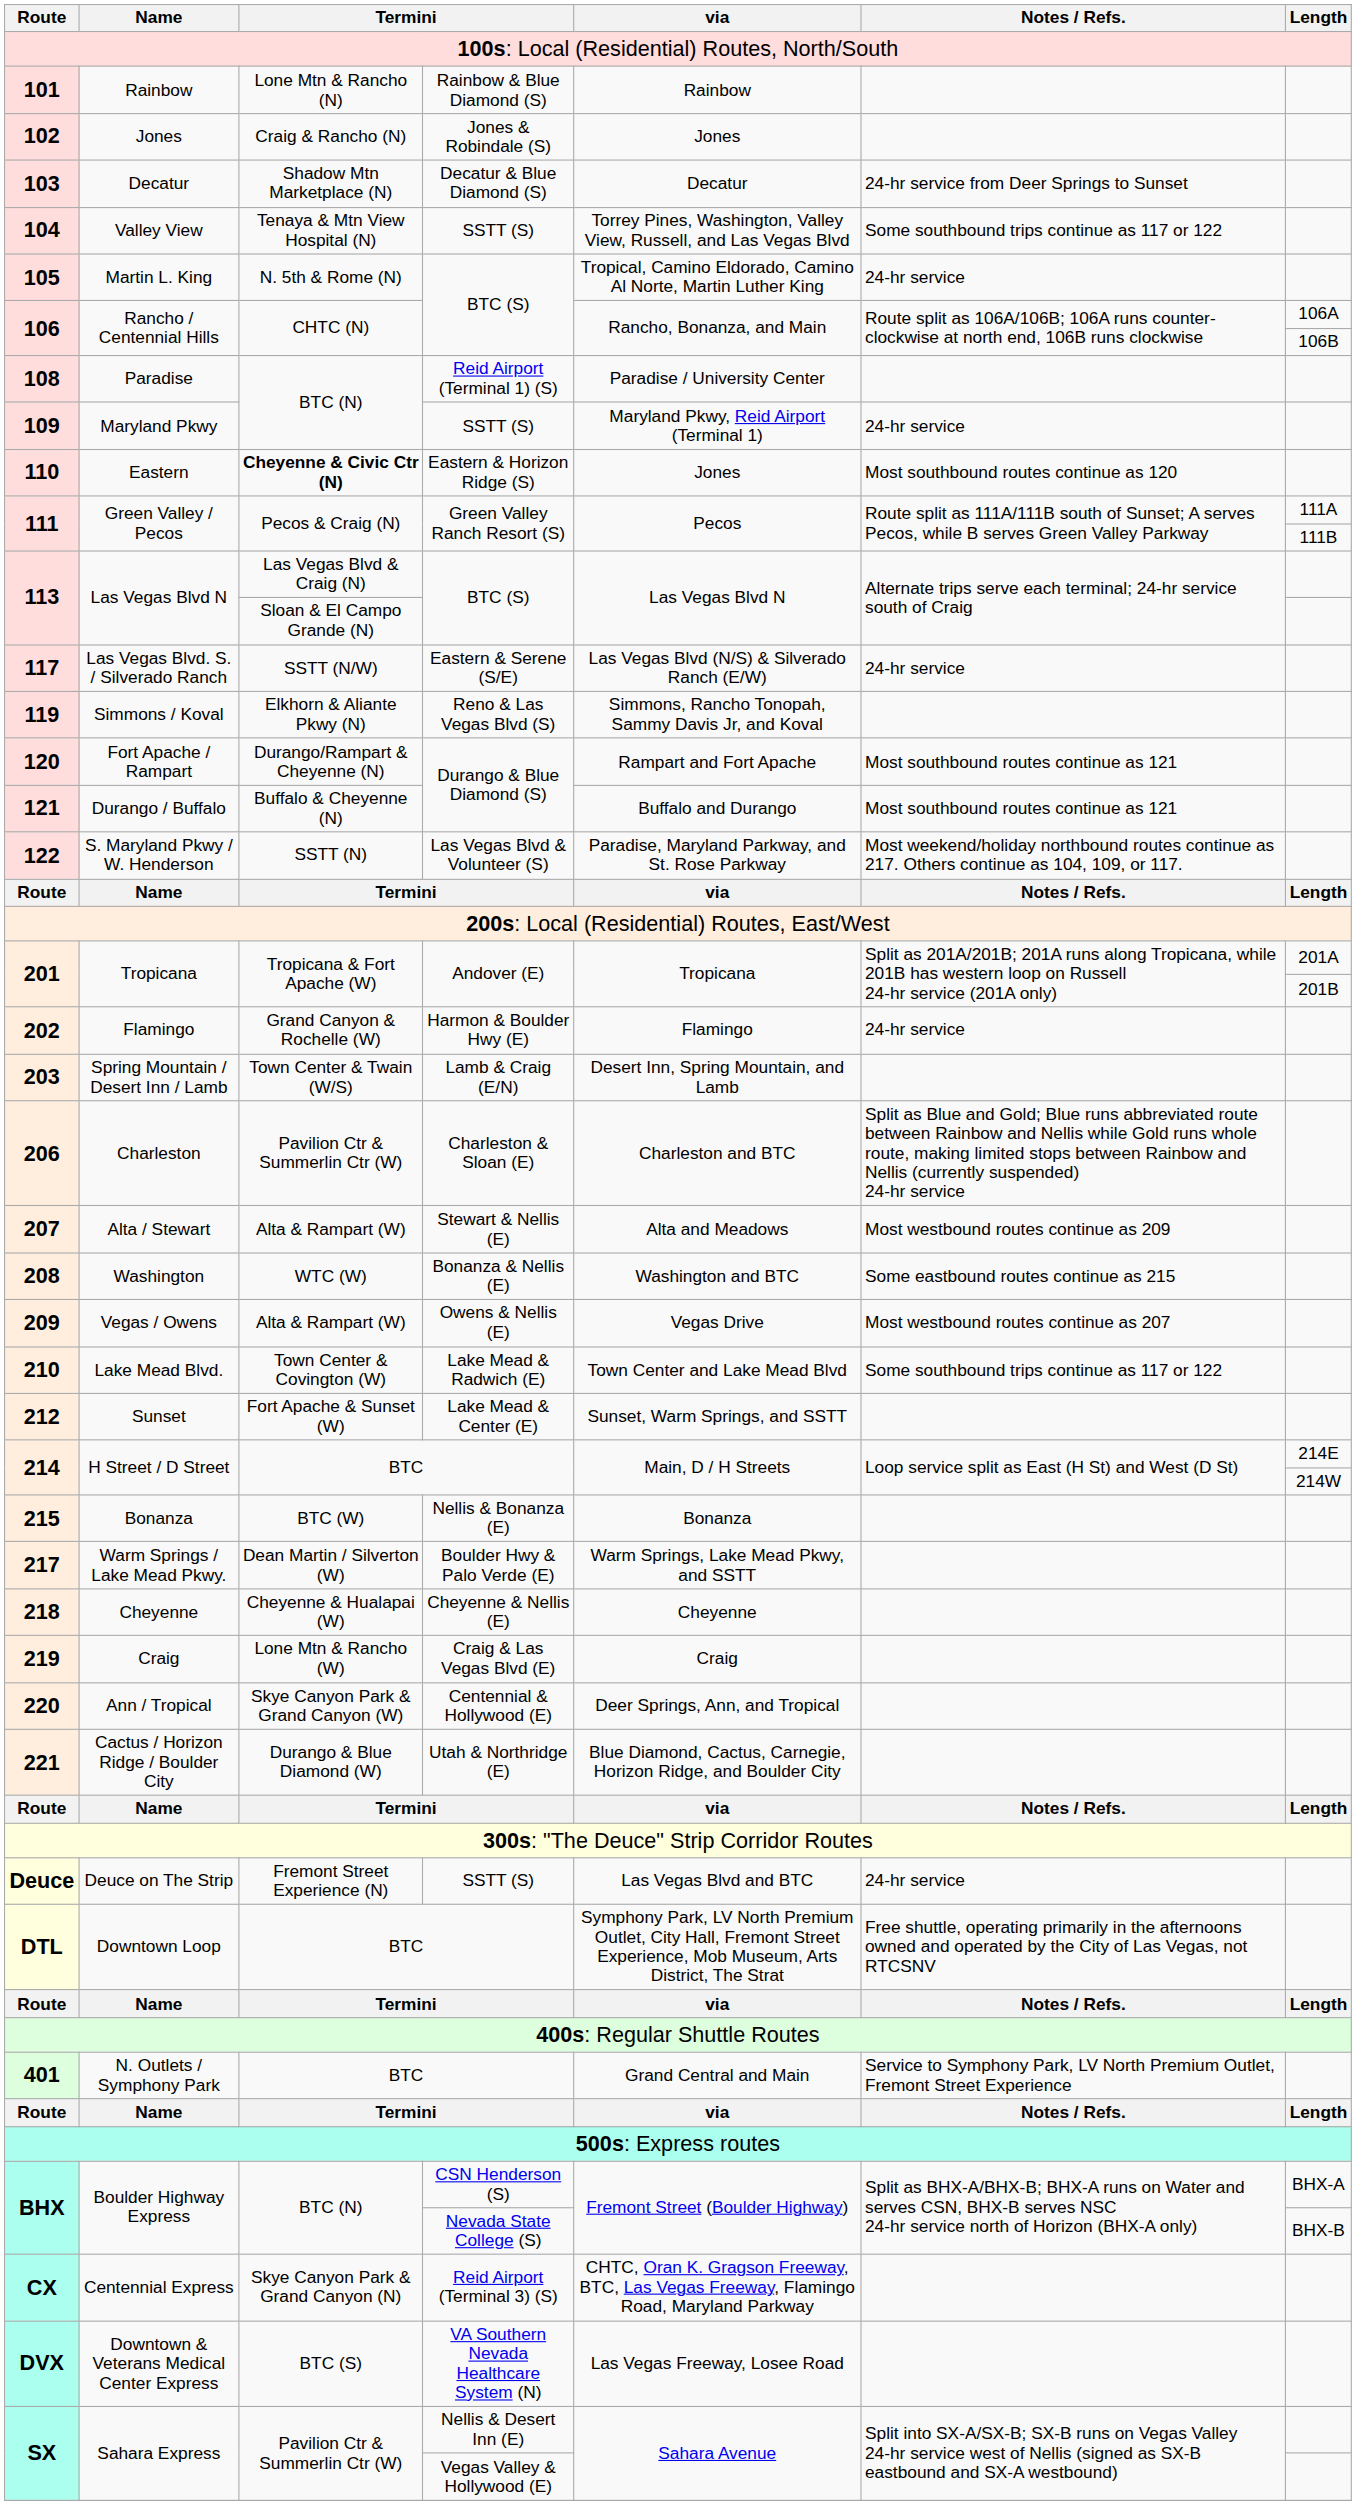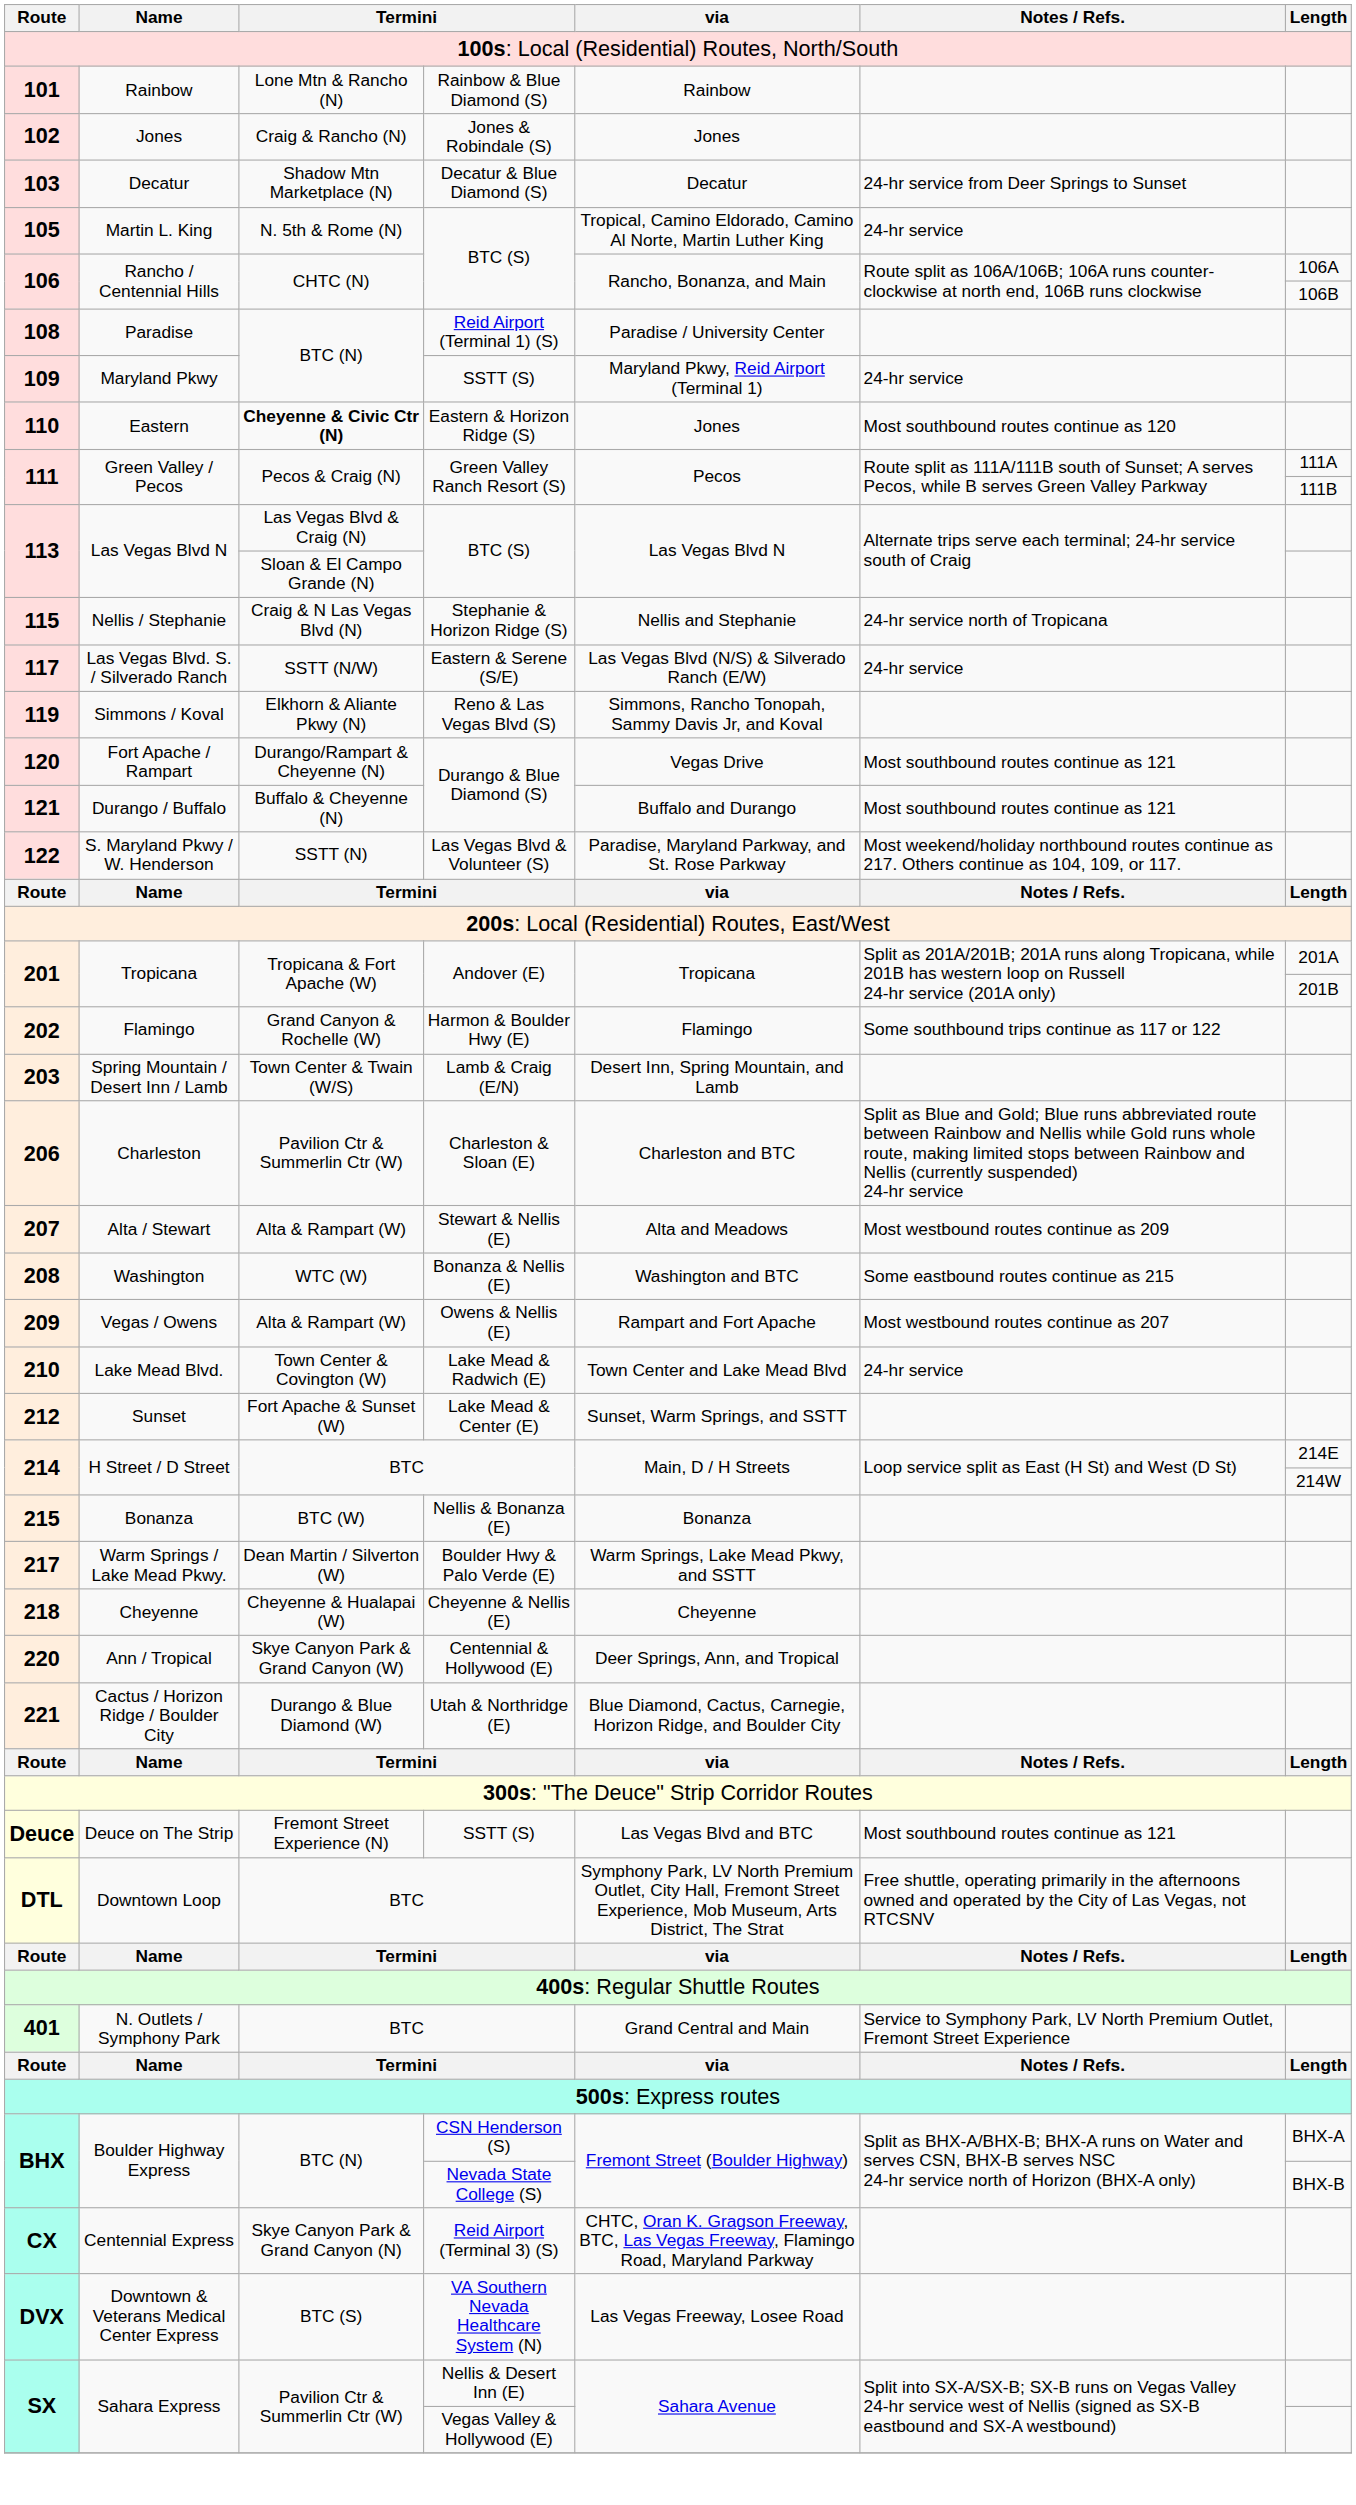- row: (42, 230)
+ row: (42, 621)
(717, 761) Rampart and Fort Apache -> (717, 761) Vegas Drive
(915, 1030) 24-hr service -> (1042, 1030) Some southbound trips continue as 117 or 122
(717, 1322) Vegas Drive -> (717, 1322) Rampart and Fort Apache
(1044, 1369) Some southbound trips continue as 117 or 122 -> (913, 1369) 24-hr service
- row: (42, 1658)
(915, 1880) 24-hr service -> (1020, 1833) Most southbound routes continue as 121
